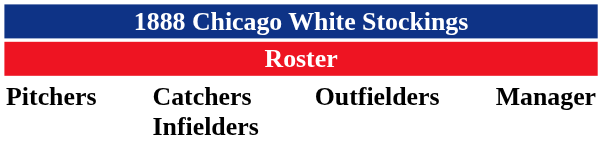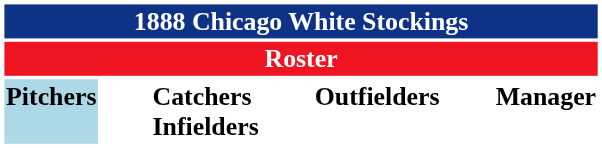(51, 95) no background -> (51, 95) lightblue background
